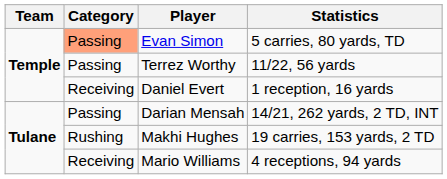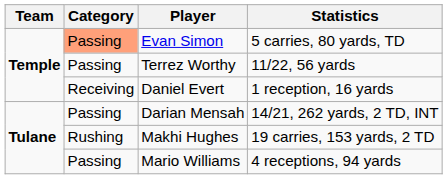(101, 161) Receiving -> (95, 161) Passing
